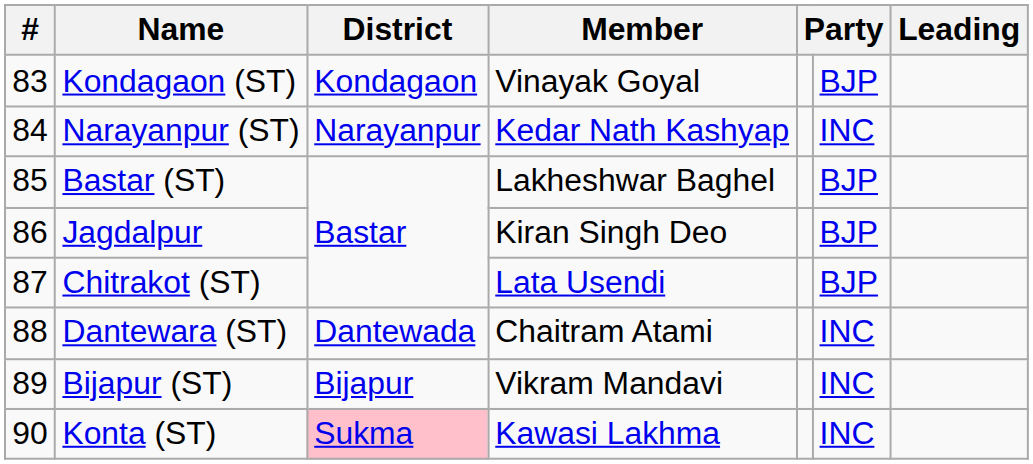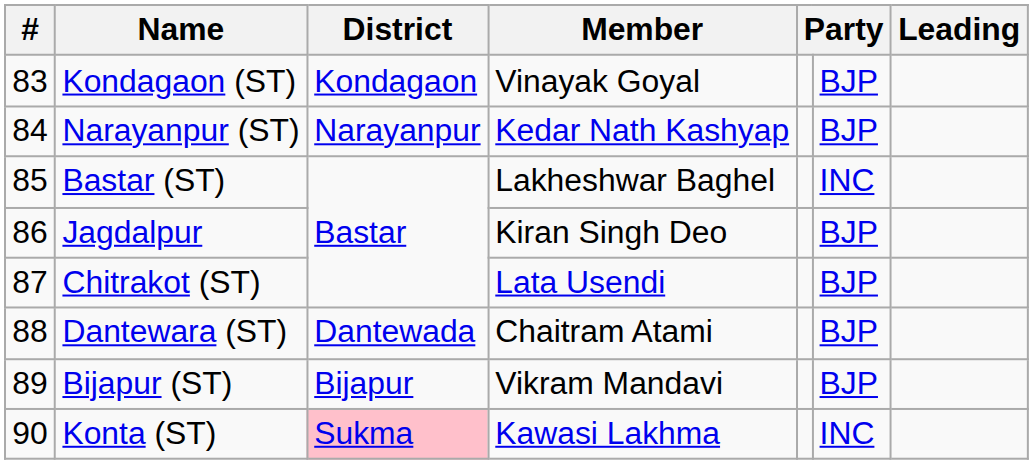(847, 130) INC -> (849, 130) BJP
(849, 181) BJP -> (847, 181) INC
(847, 332) INC -> (849, 332) BJP
(847, 383) INC -> (849, 383) BJP
